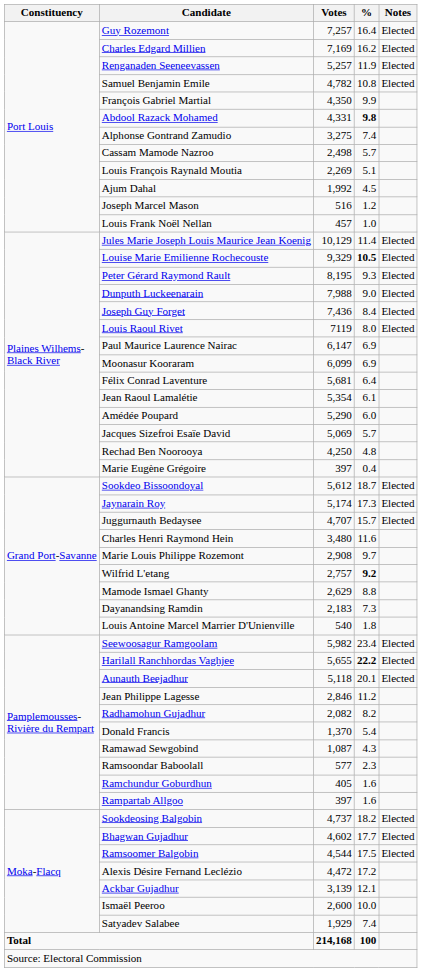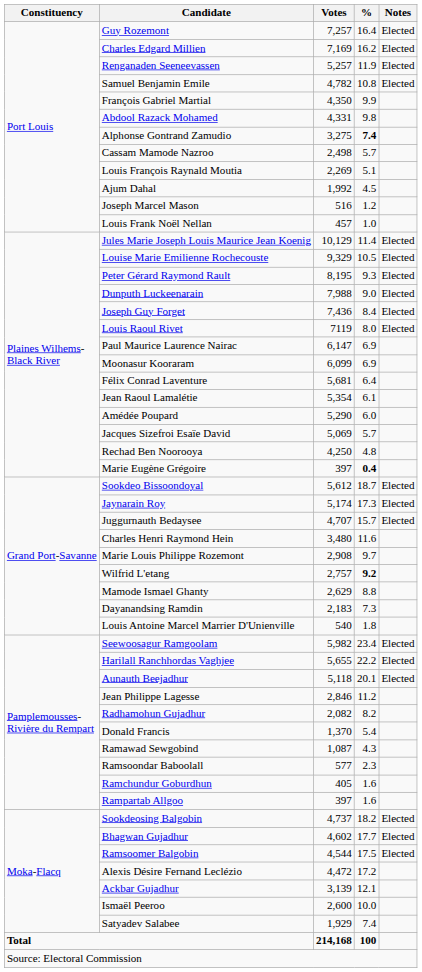(369, 118) bold -> (369, 118) normal
(369, 135) normal -> (369, 135) bold
(367, 258) bold -> (367, 258) normal
(369, 468) normal -> (369, 468) bold
(367, 661) bold -> (367, 661) normal
